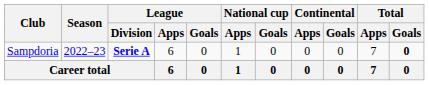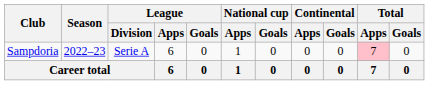(131, 51) bold -> (131, 51) normal
(373, 51) no background -> (373, 51) pink background
(407, 51) bold -> (407, 51) normal
